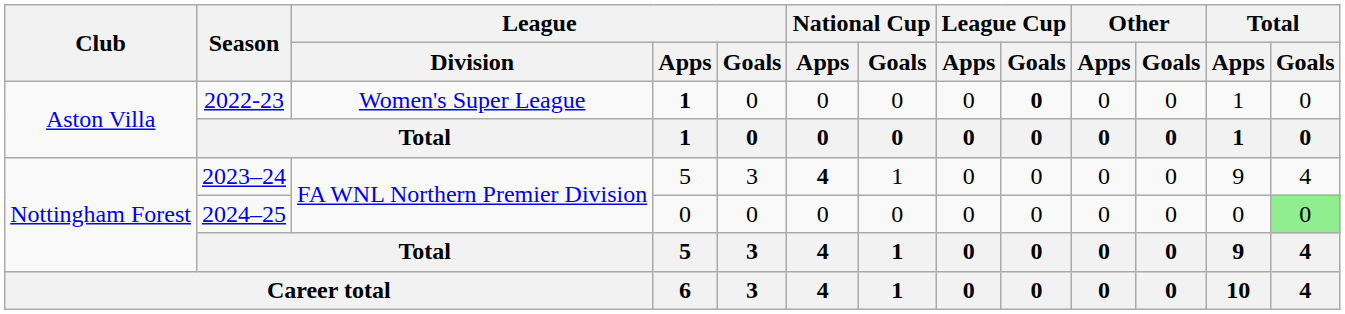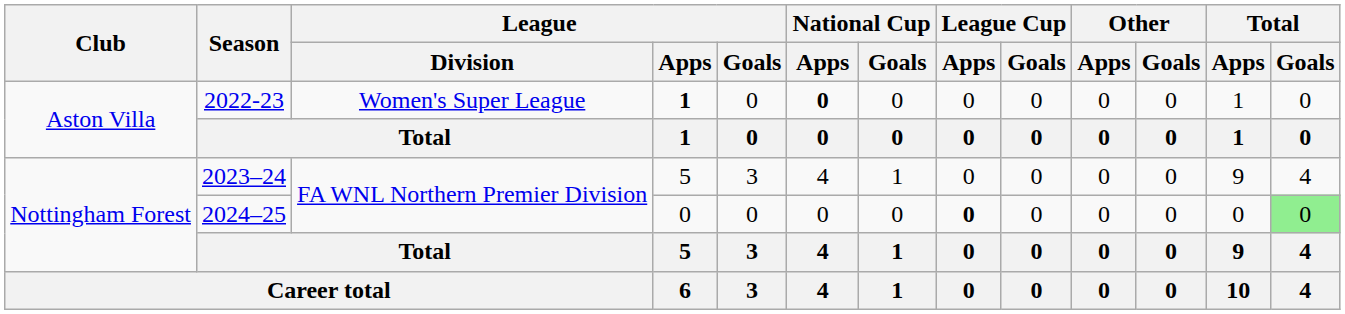(823, 99) normal -> (823, 99) bold
(1037, 99) bold -> (1037, 99) normal
(823, 175) bold -> (823, 175) normal
(969, 213) normal -> (969, 213) bold
